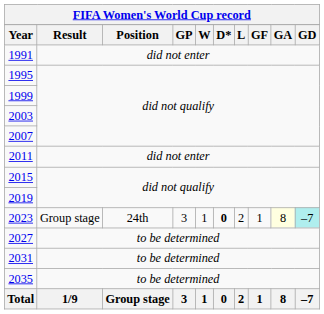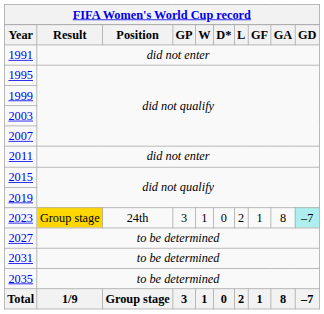(70, 217) no background -> (70, 217) gold background
(224, 217) bold -> (224, 217) normal
(283, 217) lightyellow background -> (283, 217) no background
